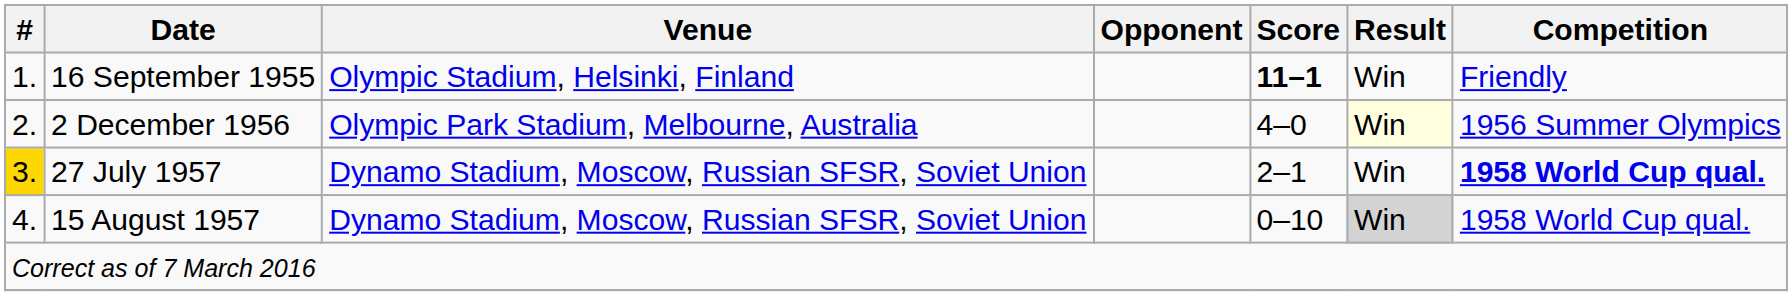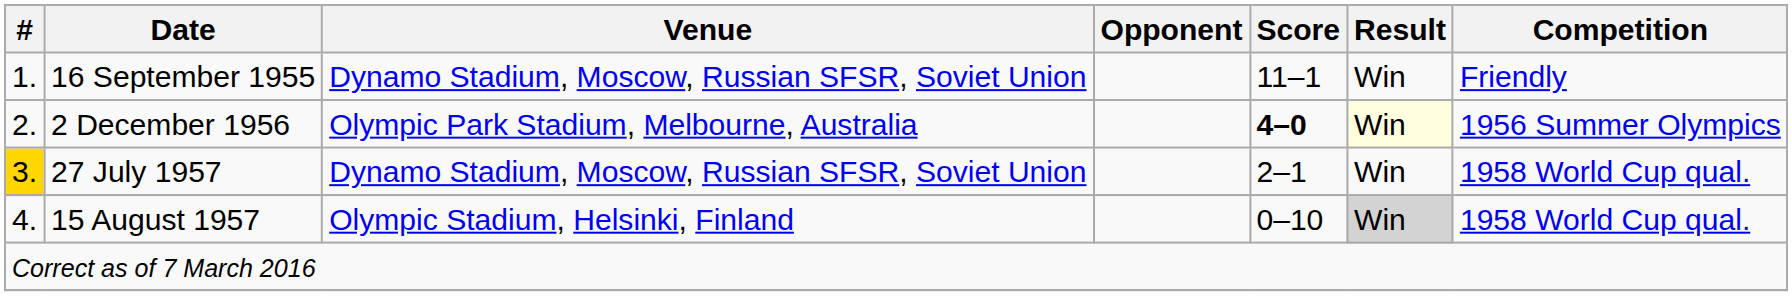(562, 77) Olympic Stadium, Helsinki, Finland -> (708, 77) Dynamo Stadium, Moscow, Russian SFSR, Soviet Union
(1289, 77) bold -> (1289, 77) normal
(1282, 124) normal -> (1282, 124) bold
(1613, 172) bold -> (1605, 172) normal
(708, 220) Dynamo Stadium, Moscow, Russian SFSR, Soviet Union -> (562, 220) Olympic Stadium, Helsinki, Finland
